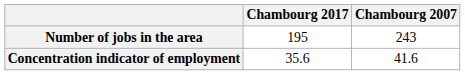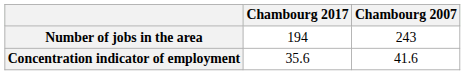(298, 37) 195 -> (298, 37) 194
